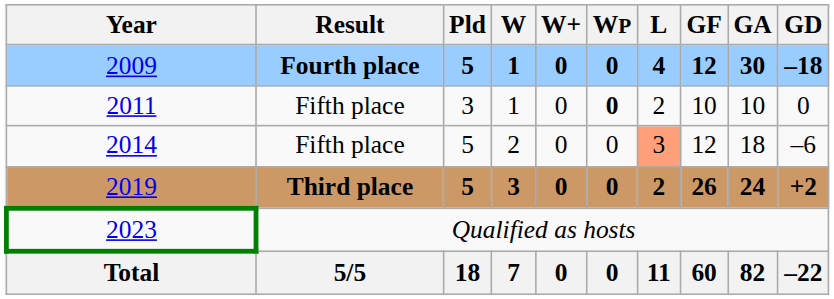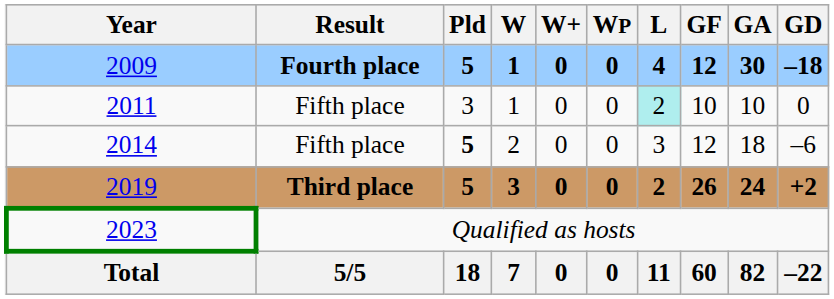(612, 105) bold -> (612, 105) normal
(659, 105) no background -> (659, 105) paleturquoise background
(467, 145) normal -> (467, 145) bold
(659, 145) lightsalmon background -> (659, 145) no background
